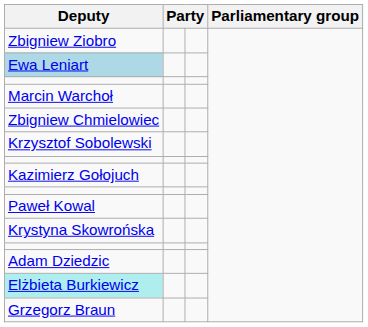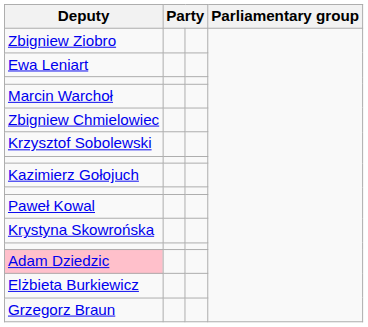(48, 64) lightblue background -> (48, 64) no background
(59, 261) no background -> (59, 261) pink background
(73, 285) paleturquoise background -> (73, 285) no background
